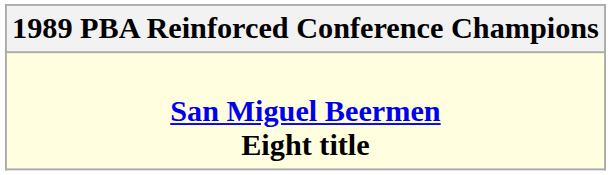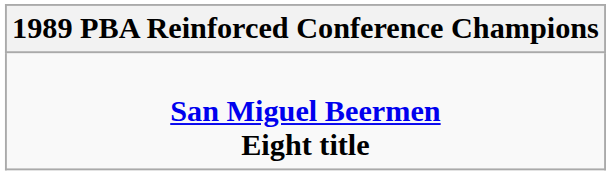(305, 127) lightyellow background -> (305, 127) no background
